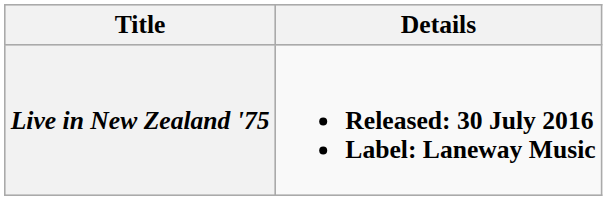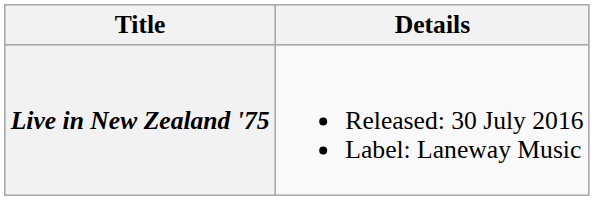(438, 134) bold -> (432, 135) normal
